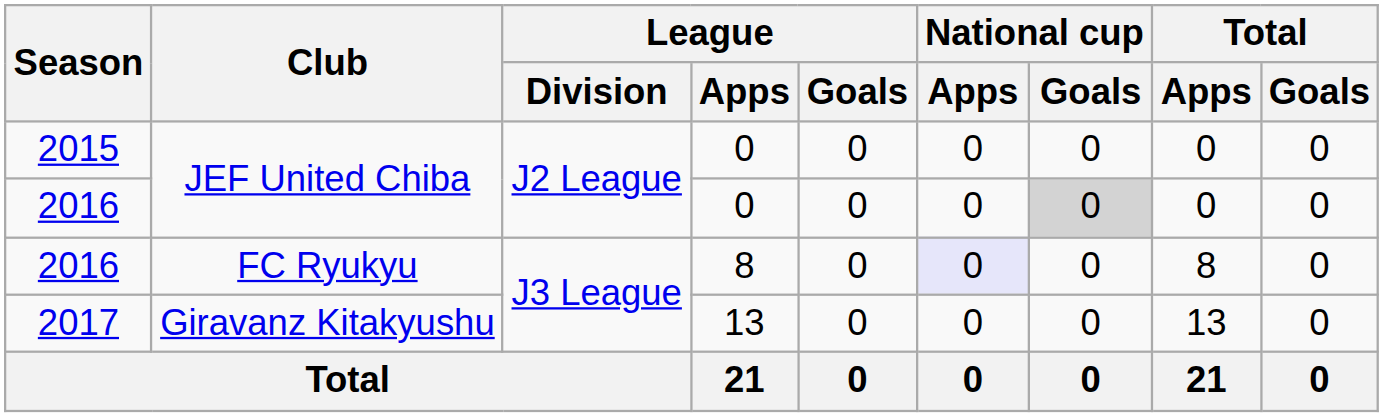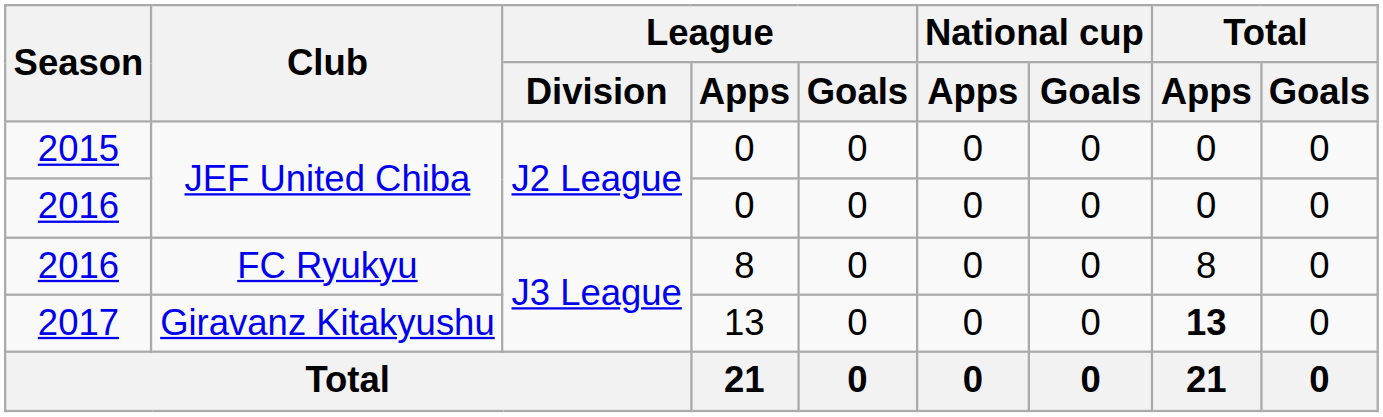(1091, 206) lightgrey background -> (1091, 206) no background
(973, 264) lavender background -> (973, 264) no background
(1206, 322) normal -> (1206, 322) bold
